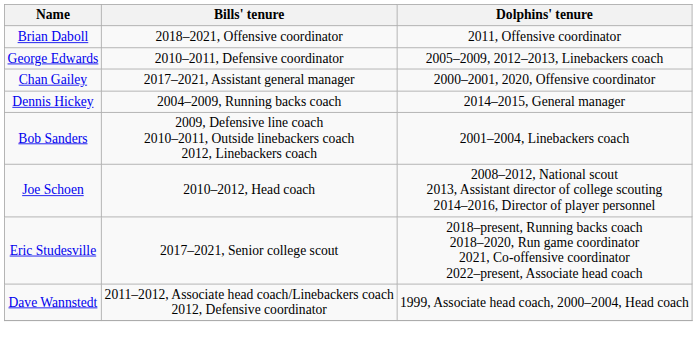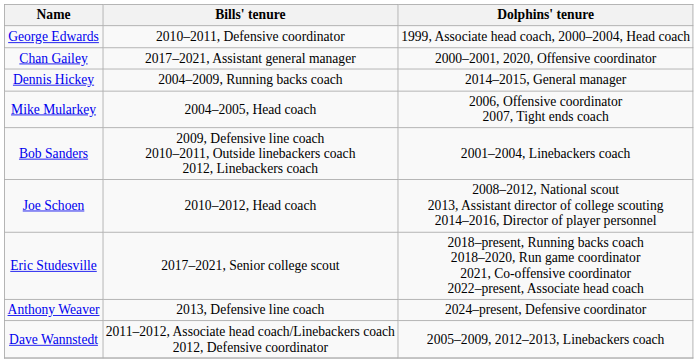- row: (53, 36)
(544, 58) 2005–2009, 2012–2013, Linebackers coach -> (546, 36) 1999, Associate head coach, 2000–2004, Head coach
+ row: (54, 109)
+ row: (54, 310)
(544, 302) 1999, Associate head coach, 2000–2004, Head coach -> (546, 339) 2005–2009, 2012–2013, Linebackers coach
